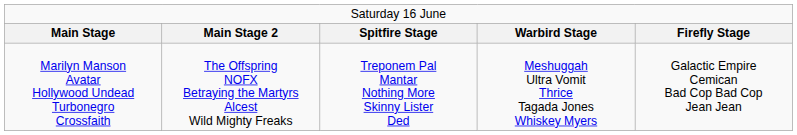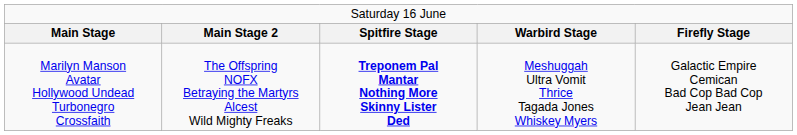(398, 93) normal -> (398, 93) bold
